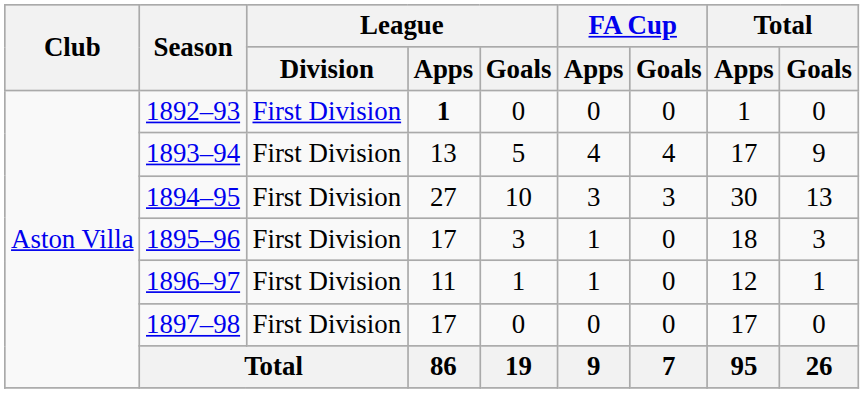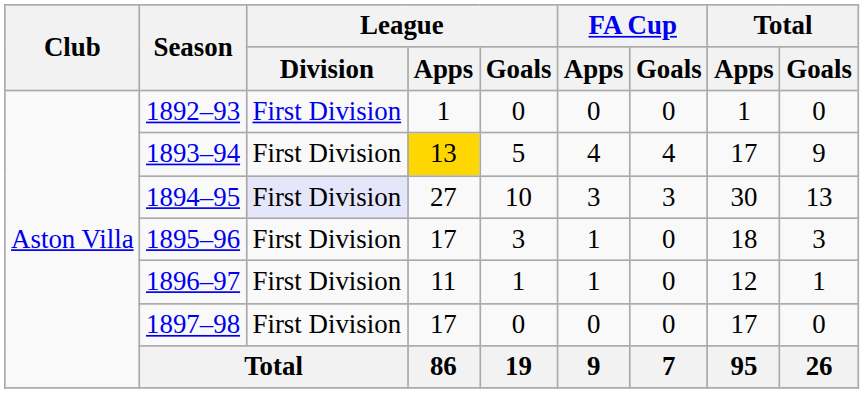(443, 111) bold -> (443, 111) normal
(443, 153) no background -> (443, 153) gold background
(327, 196) no background -> (327, 196) lavender background
